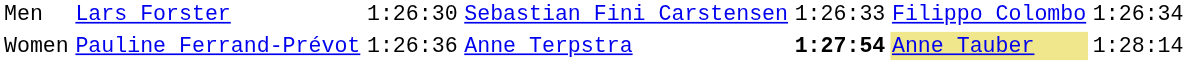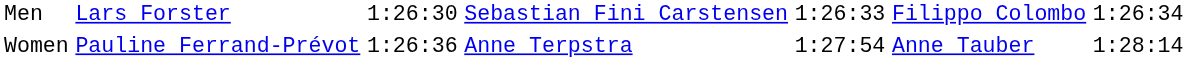(840, 46) bold -> (840, 46) normal
(963, 46) khaki background -> (963, 46) no background
